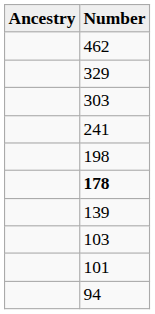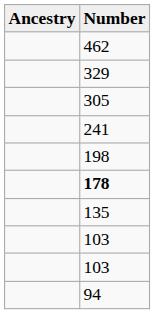(97, 101) 303 -> (97, 101) 305
(97, 211) 139 -> (97, 211) 135
(97, 267) 101 -> (97, 267) 103
